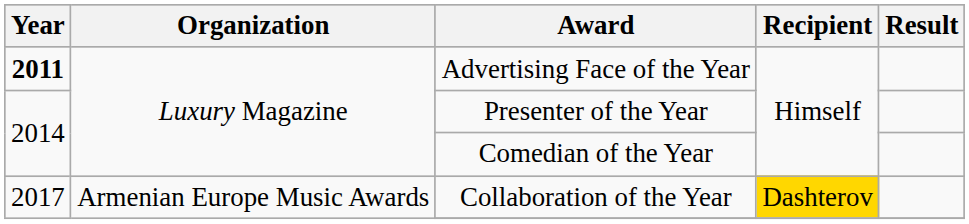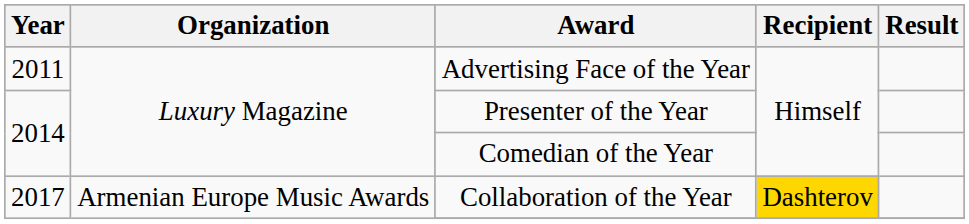(38, 68) bold -> (38, 68) normal
